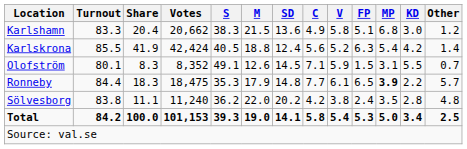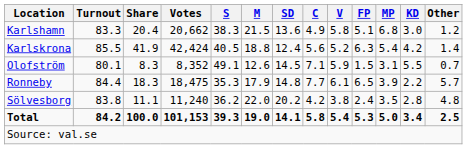(388, 83) bold -> (388, 83) normal
